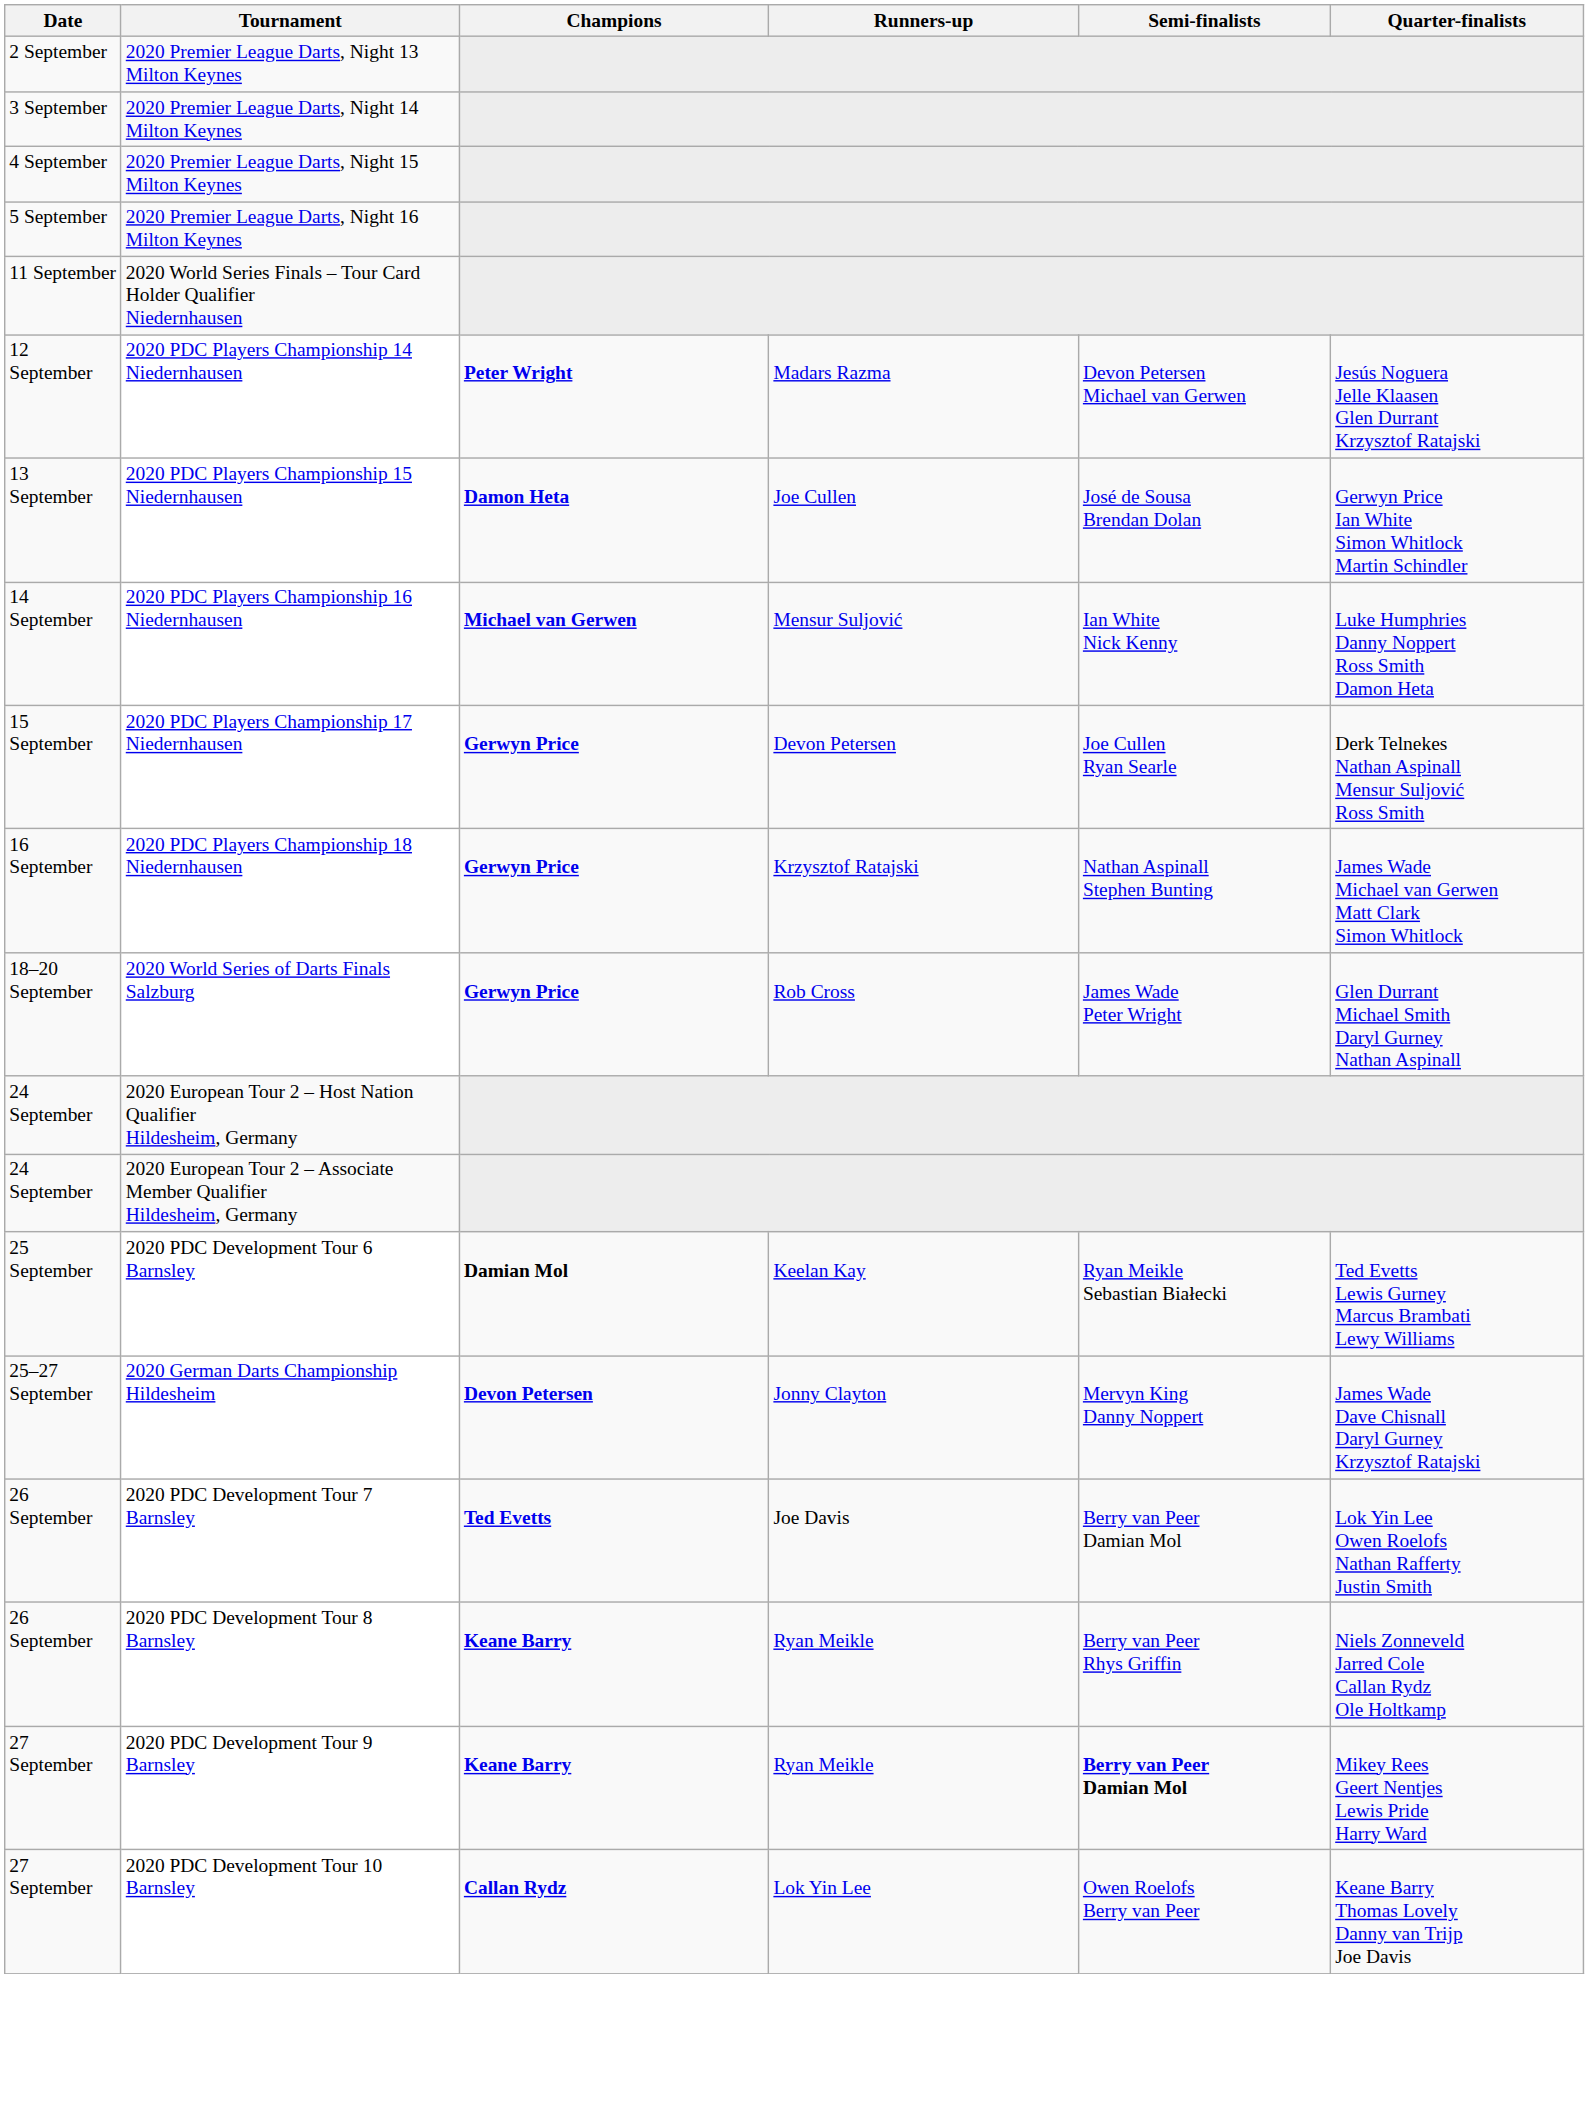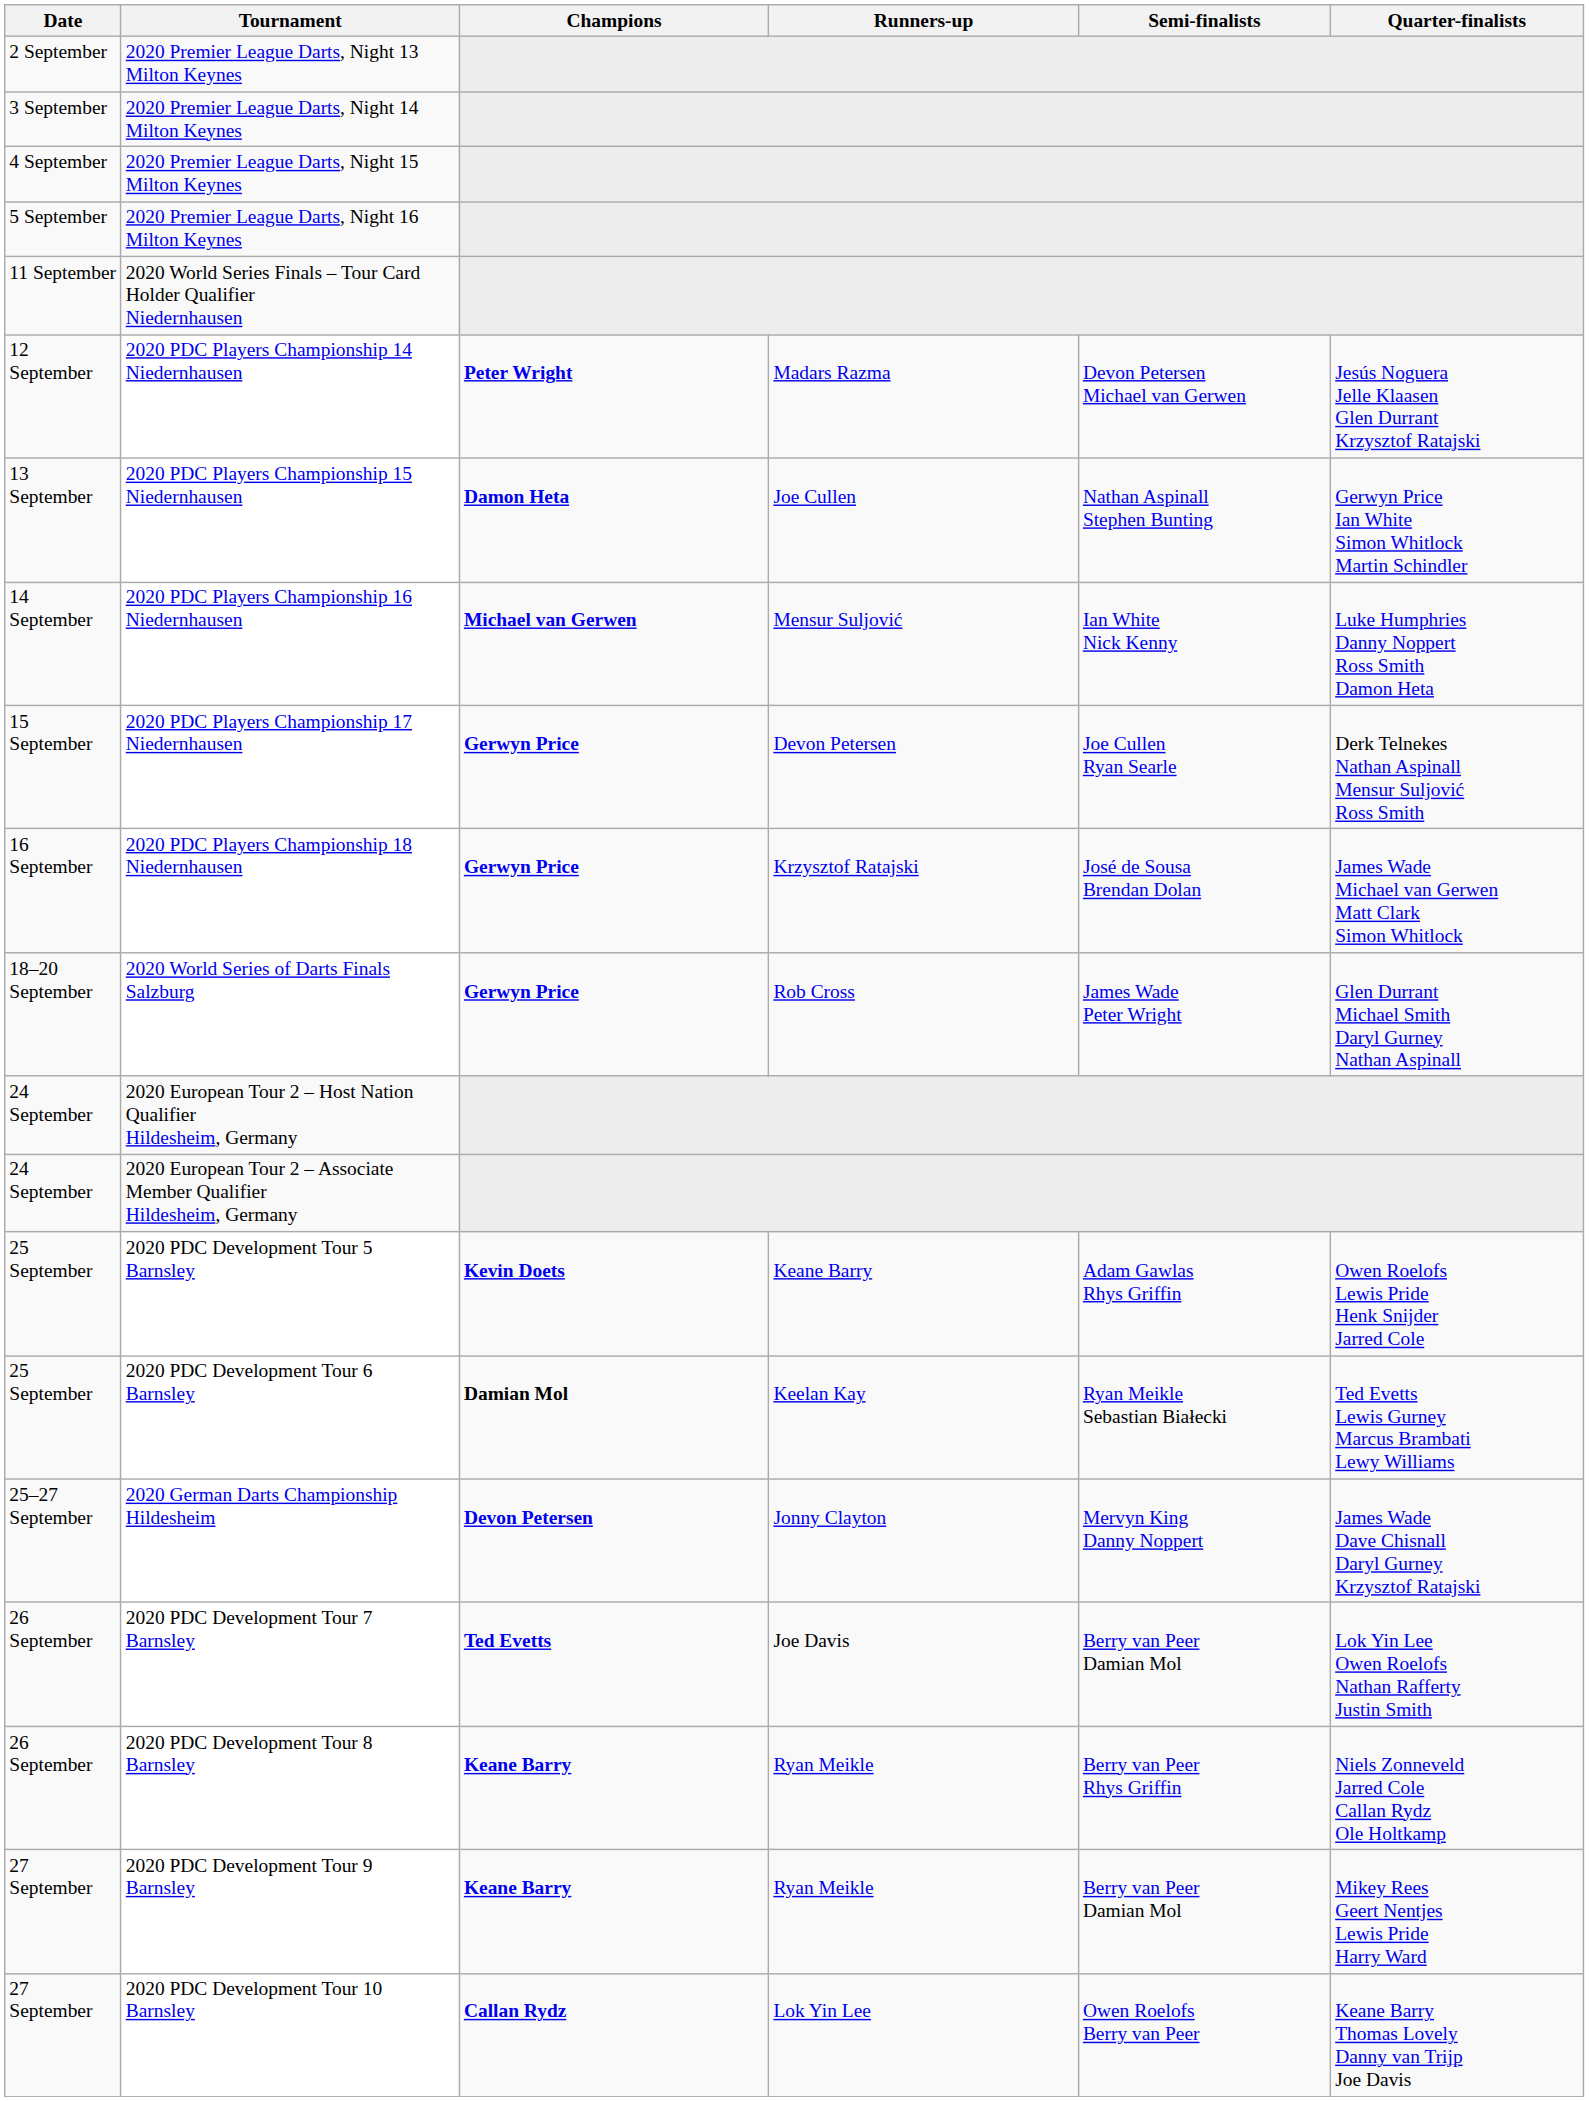(1142, 507) José de Sousa Brendan Dolan -> (1148, 507) Nathan Aspinall Stephen Bunting
(1148, 878) Nathan Aspinall Stephen Bunting -> (1142, 878) José de Sousa Brendan Dolan
+ row: (249, 1258)
(1146, 1775) bold -> (1141, 1899) normal
